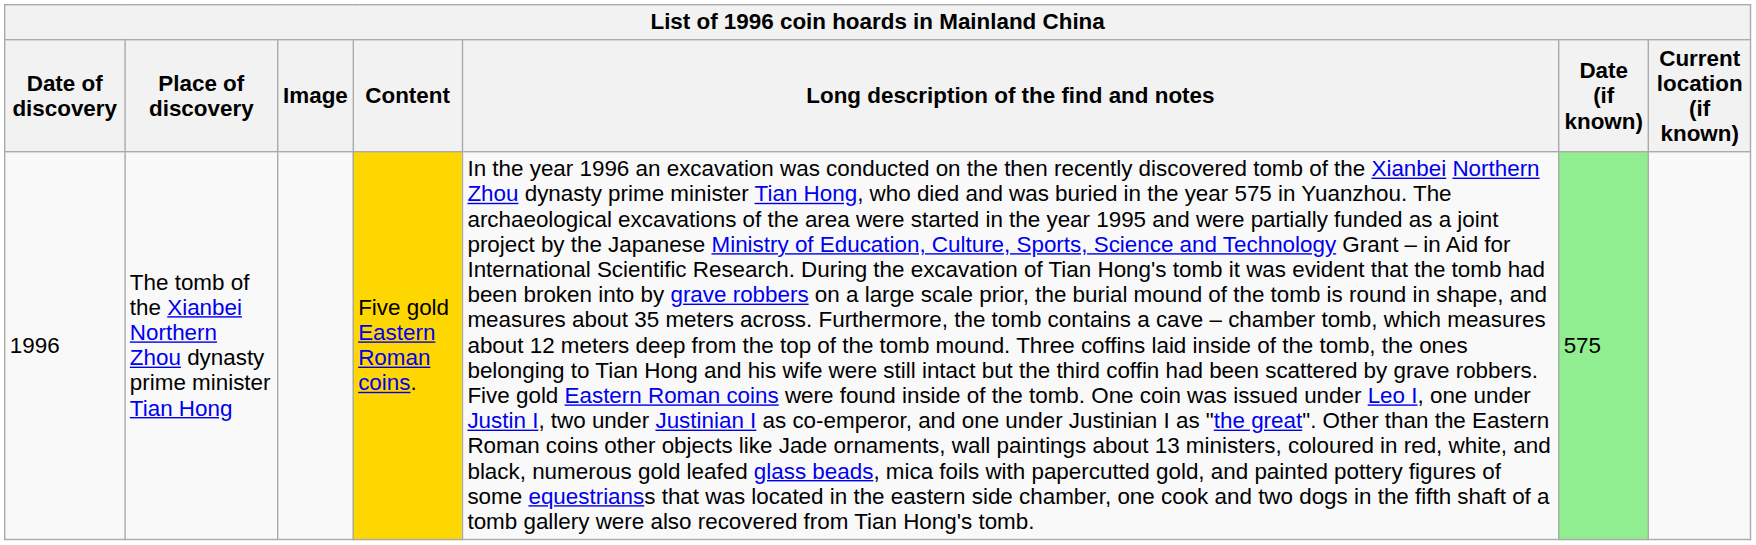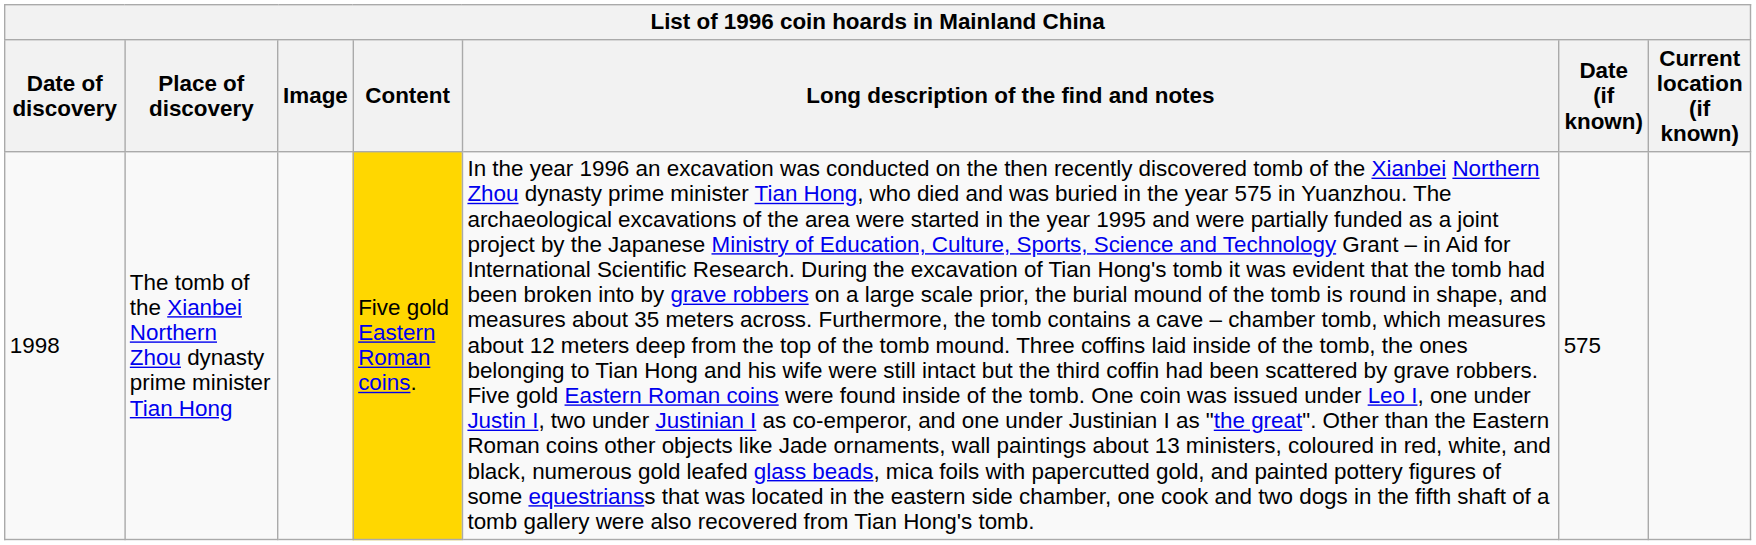(35, 345) 1996 -> (35, 345) 1998
(1582, 345) lightgreen background -> (1582, 345) no background
